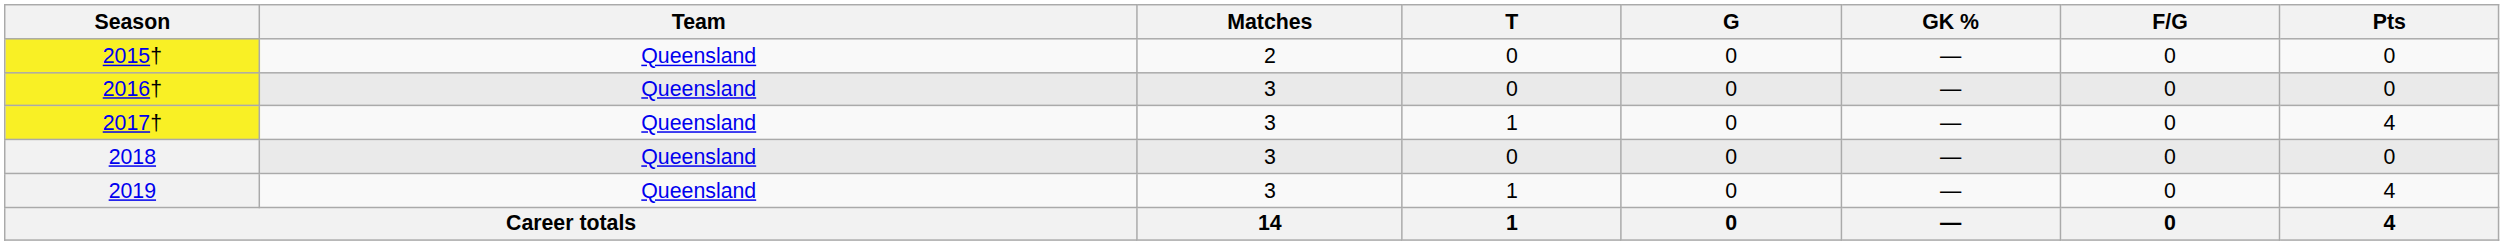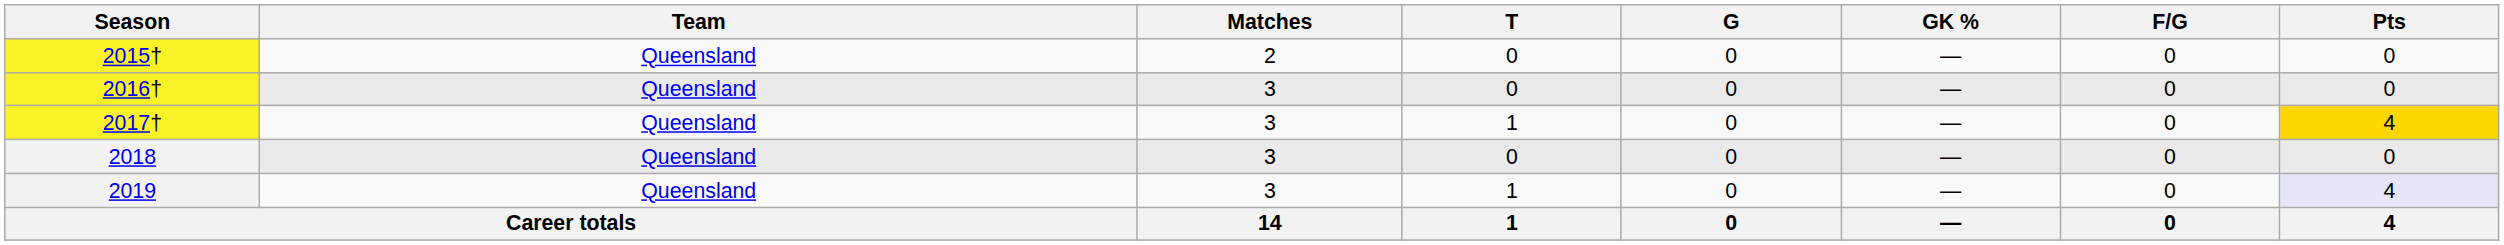(2389, 123) no background -> (2389, 123) gold background
(2389, 190) no background -> (2389, 190) lavender background
